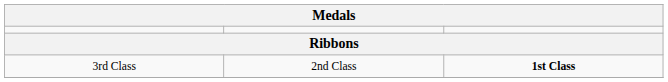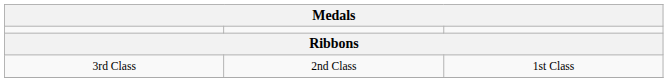(554, 66) bold -> (554, 66) normal
